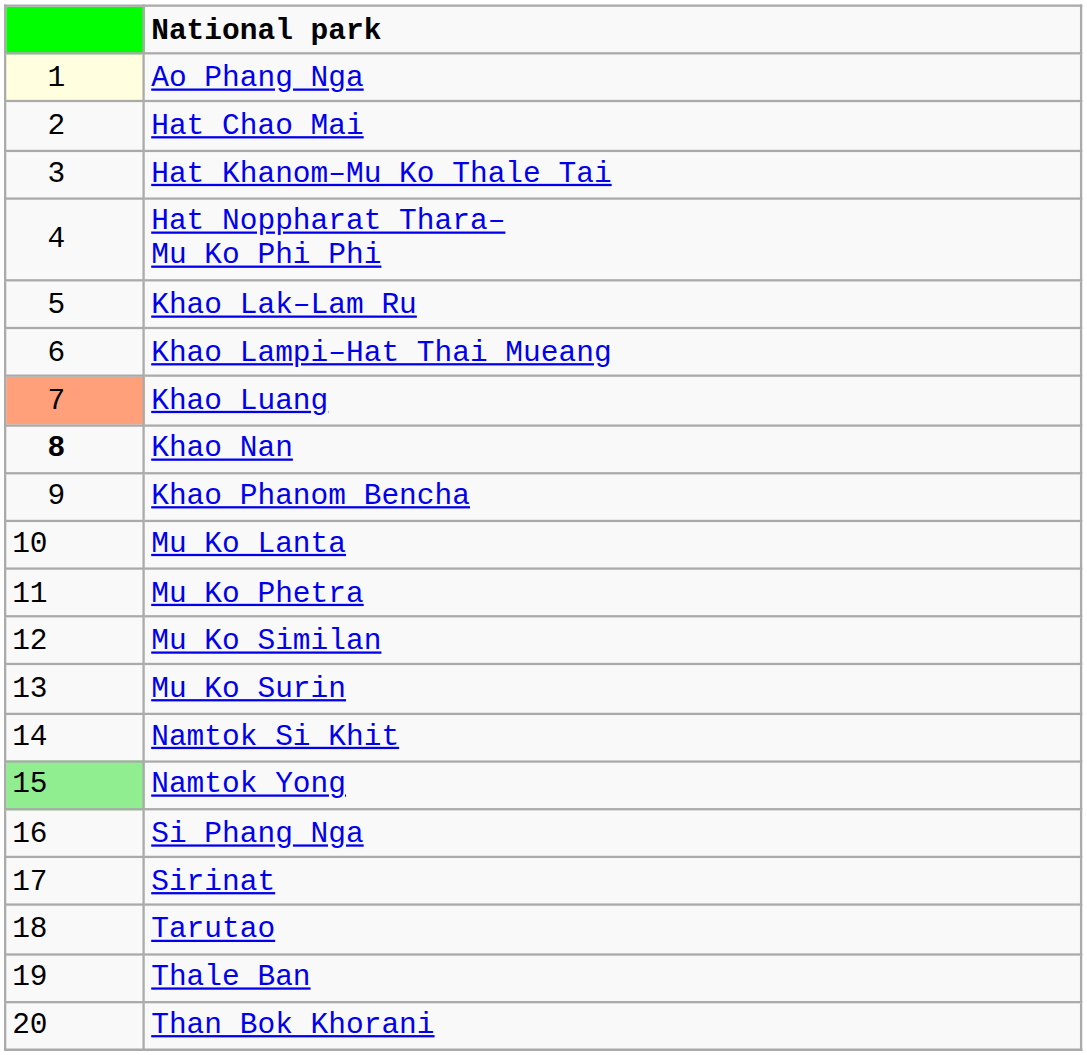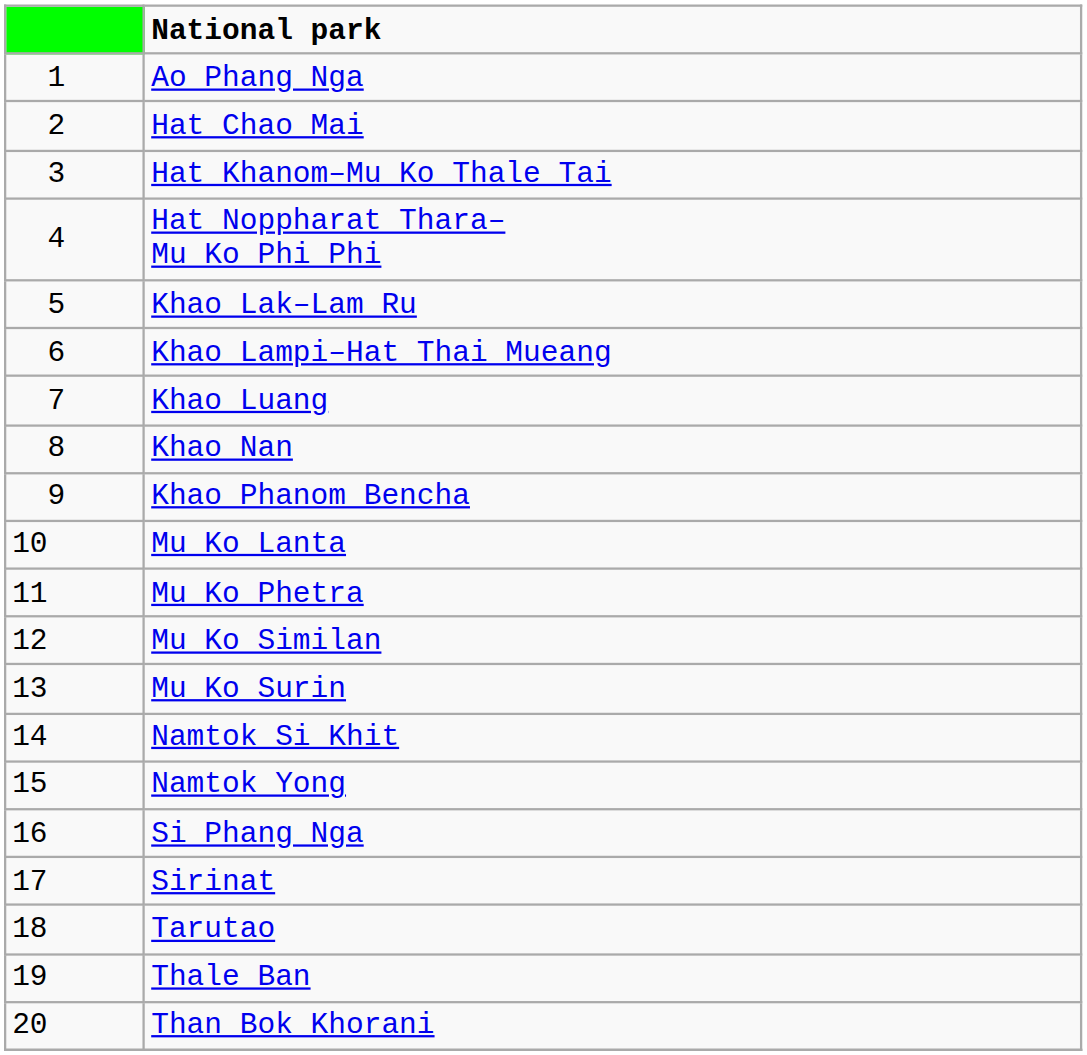(39, 78) lightyellow background -> (39, 78) no background
(39, 400) lightsalmon background -> (39, 400) no background
(39, 449) bold -> (39, 449) normal
(30, 785) lightgreen background -> (30, 785) no background
